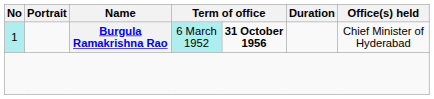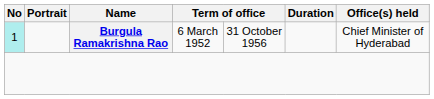(197, 37) paleturquoise background -> (198, 37) no background
(254, 37) bold -> (254, 37) normal
